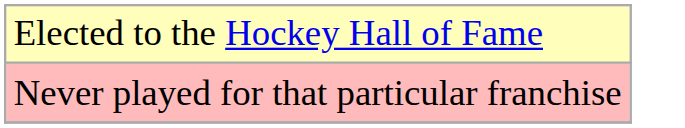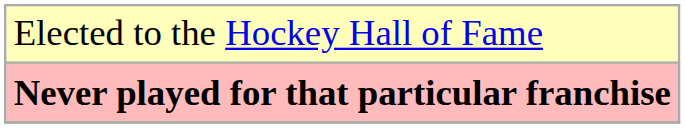(318, 92) normal -> (342, 92) bold
